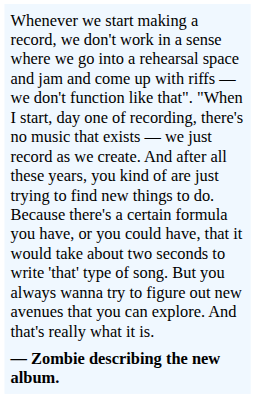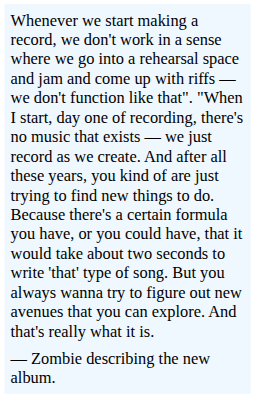(115, 367) bold -> (110, 367) normal
